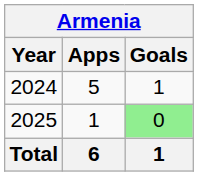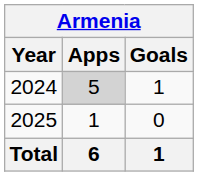(94, 87) no background -> (94, 87) lightgrey background
(159, 120) lightgreen background -> (159, 120) no background
